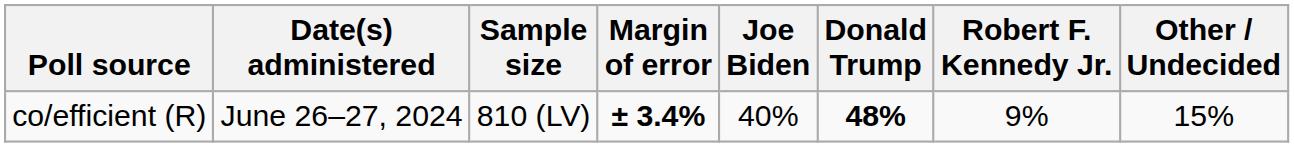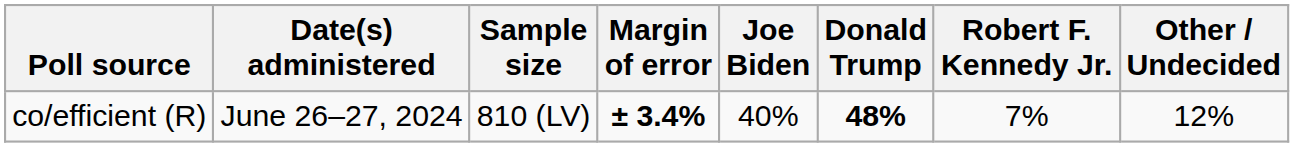(1027, 115) 9% -> (1027, 115) 7%
(1204, 115) 15% -> (1204, 115) 12%
